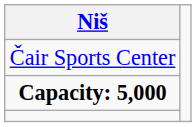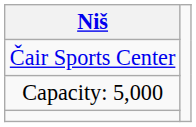(93, 92) bold -> (93, 92) normal
